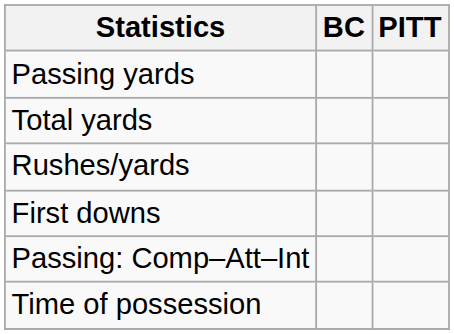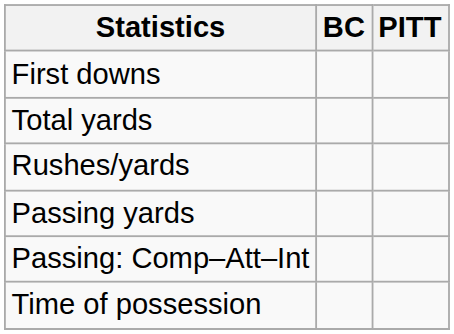rows swapped: (86, 212) <-> (103, 73)
